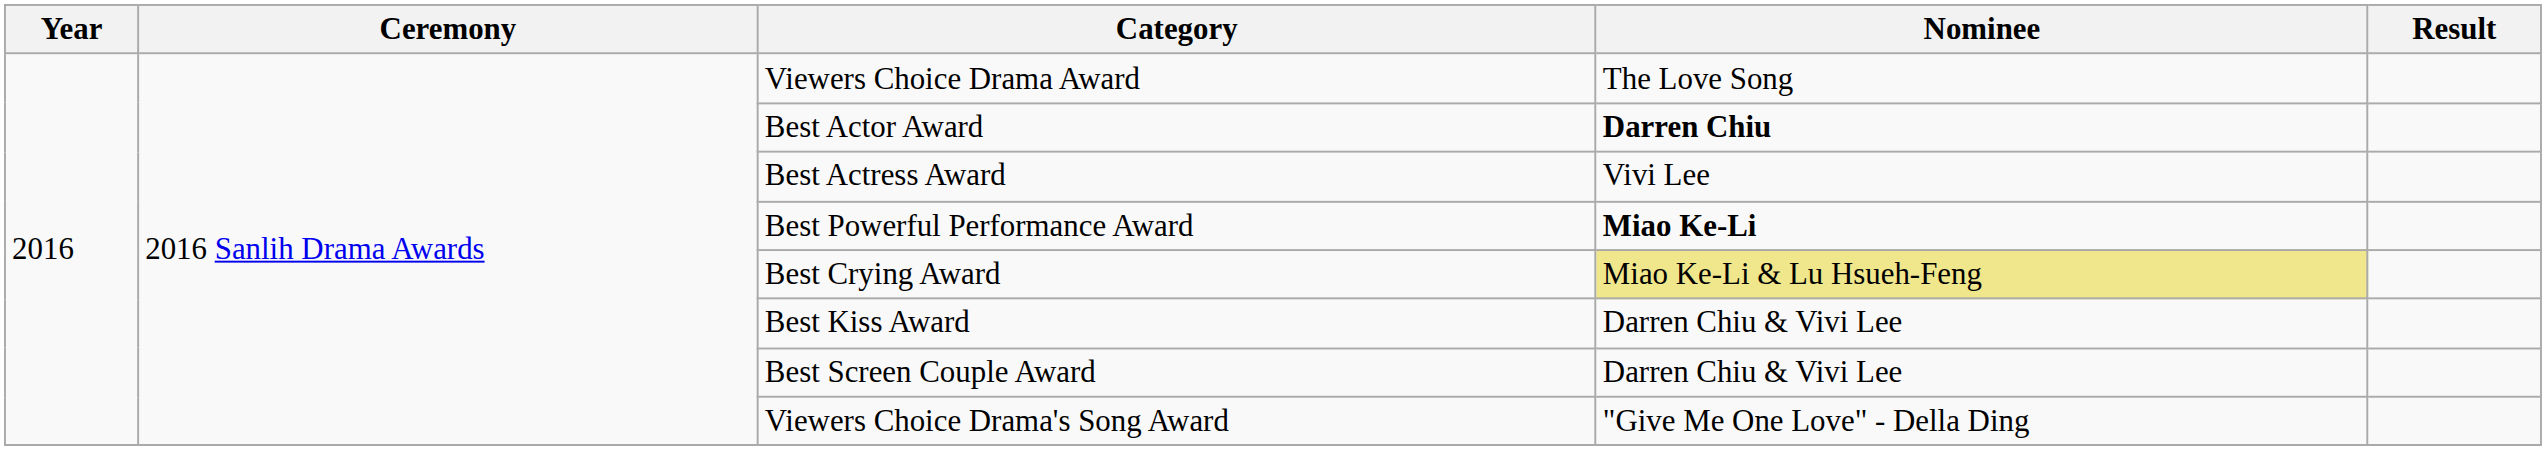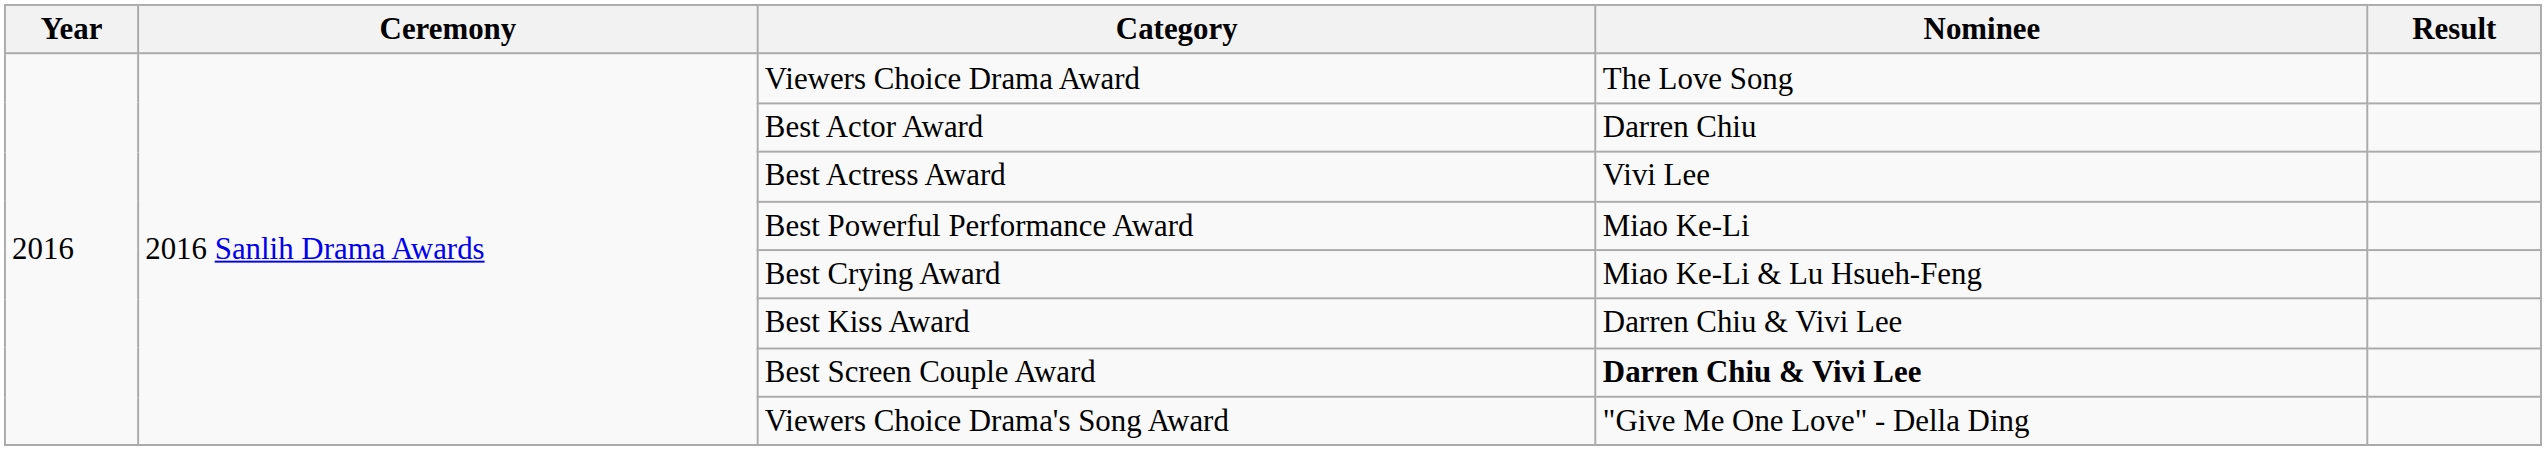(1687, 126) bold -> (1680, 126) normal
(1680, 224) bold -> (1676, 224) normal
(1792, 273) khaki background -> (1792, 273) no background
(1753, 371) normal -> (1762, 371) bold
